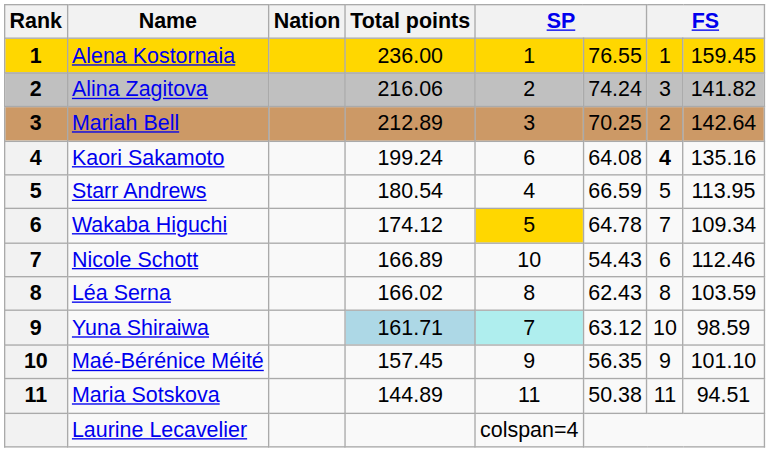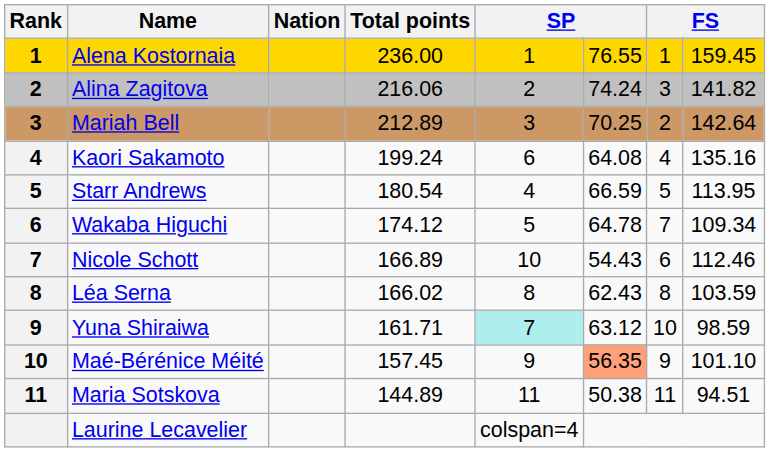(665, 157) bold -> (665, 157) normal
(529, 225) gold background -> (529, 225) no background
(410, 327) lightblue background -> (410, 327) no background
(615, 361) no background -> (615, 361) lightsalmon background
